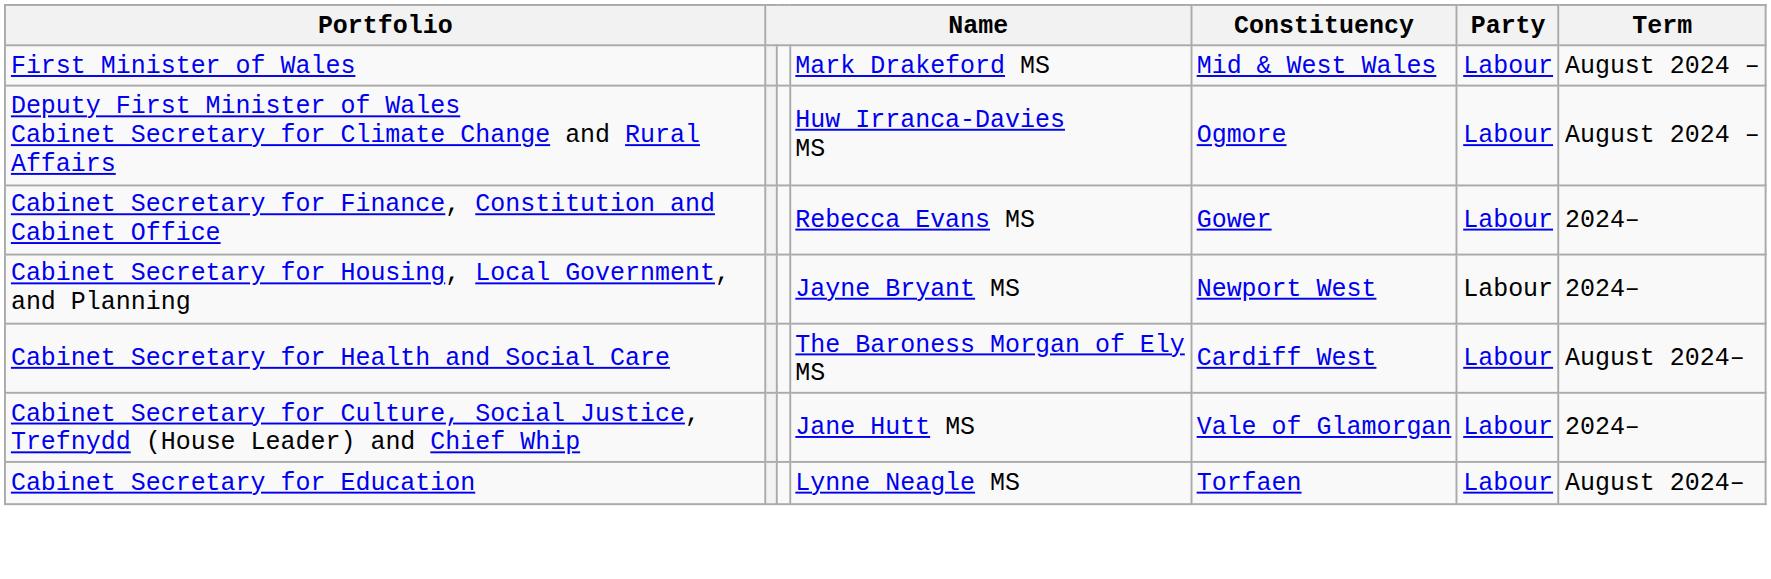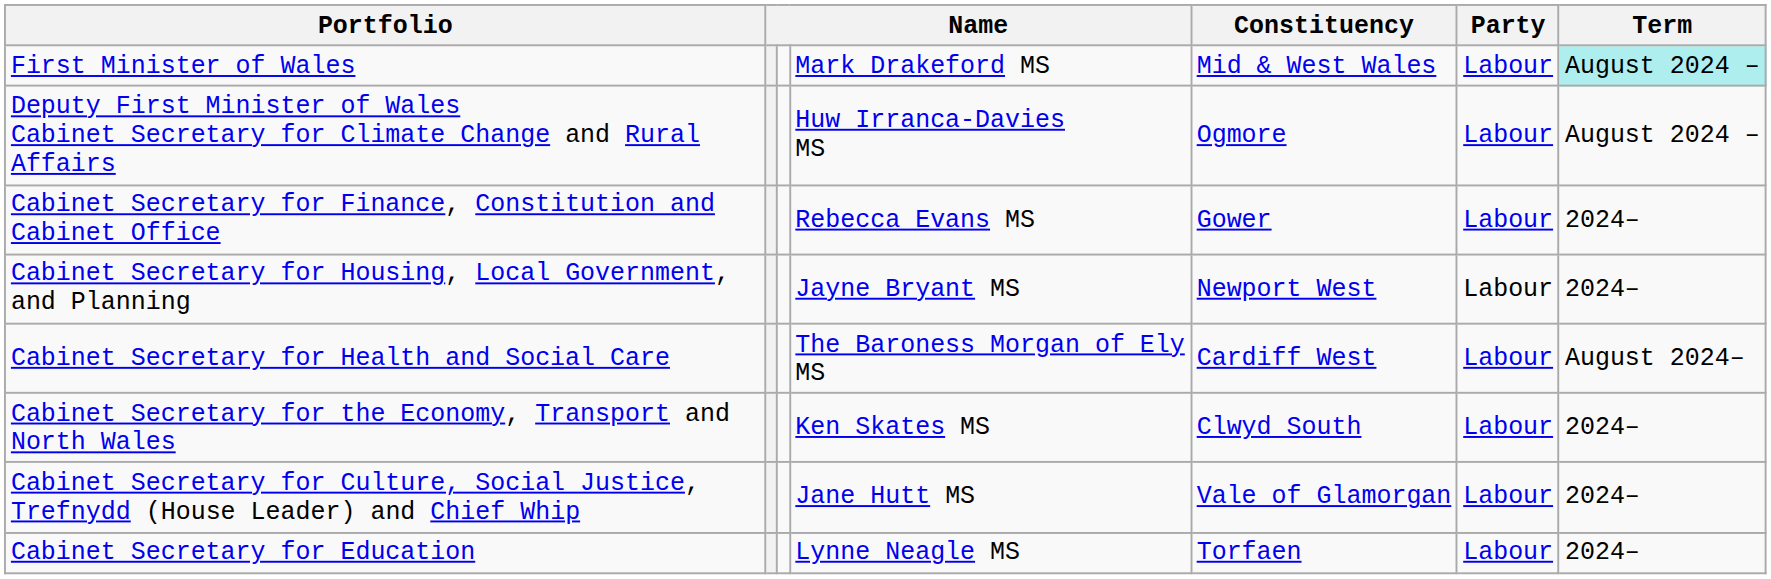(1662, 66) no background -> (1662, 66) paleturquoise background
+ row: (370, 428)
(1655, 483) August 2024– -> (1602, 552) 2024–
